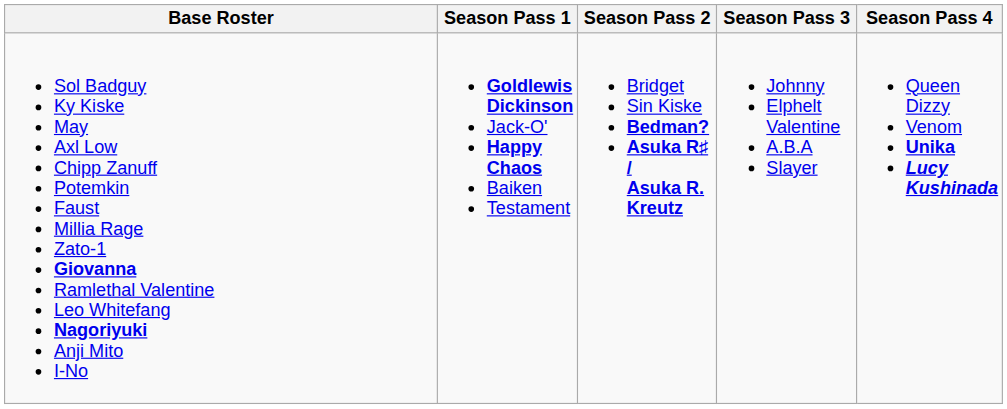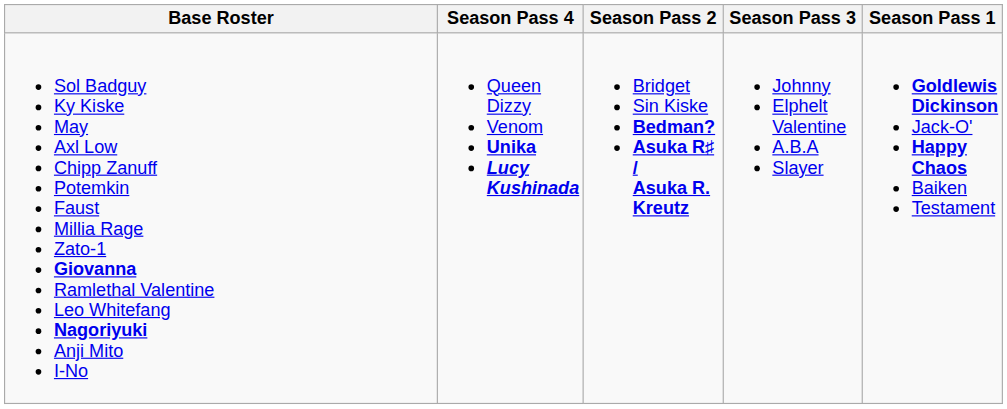columns swapped: (507, 18) <-> (929, 18)
